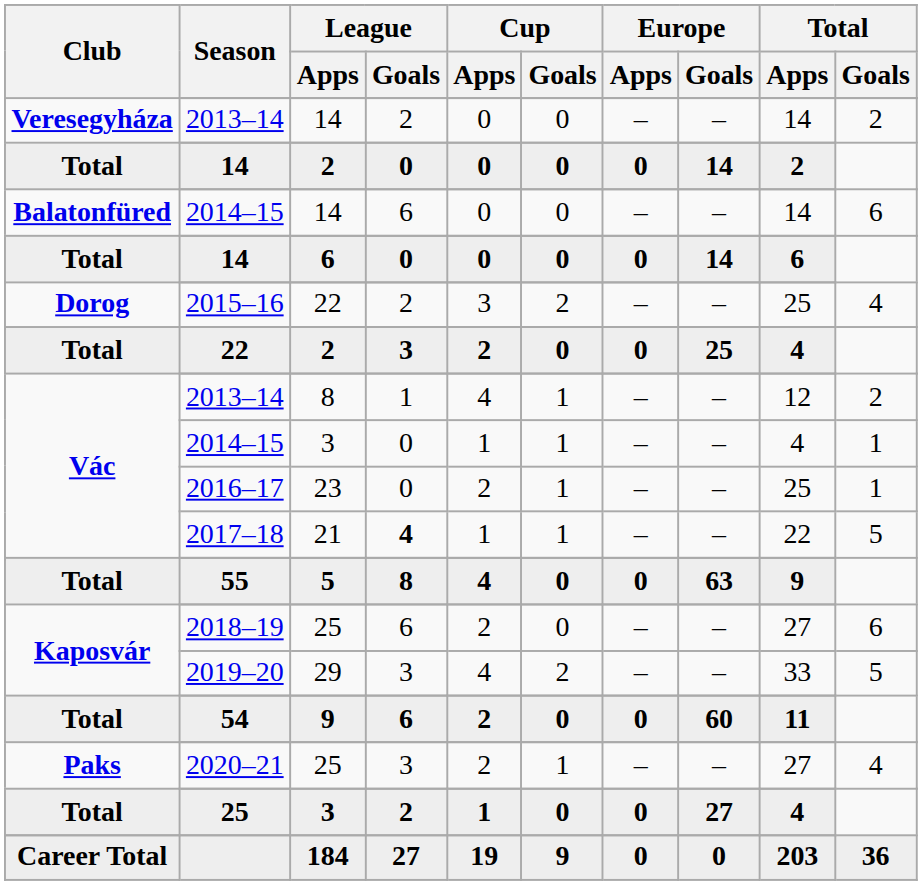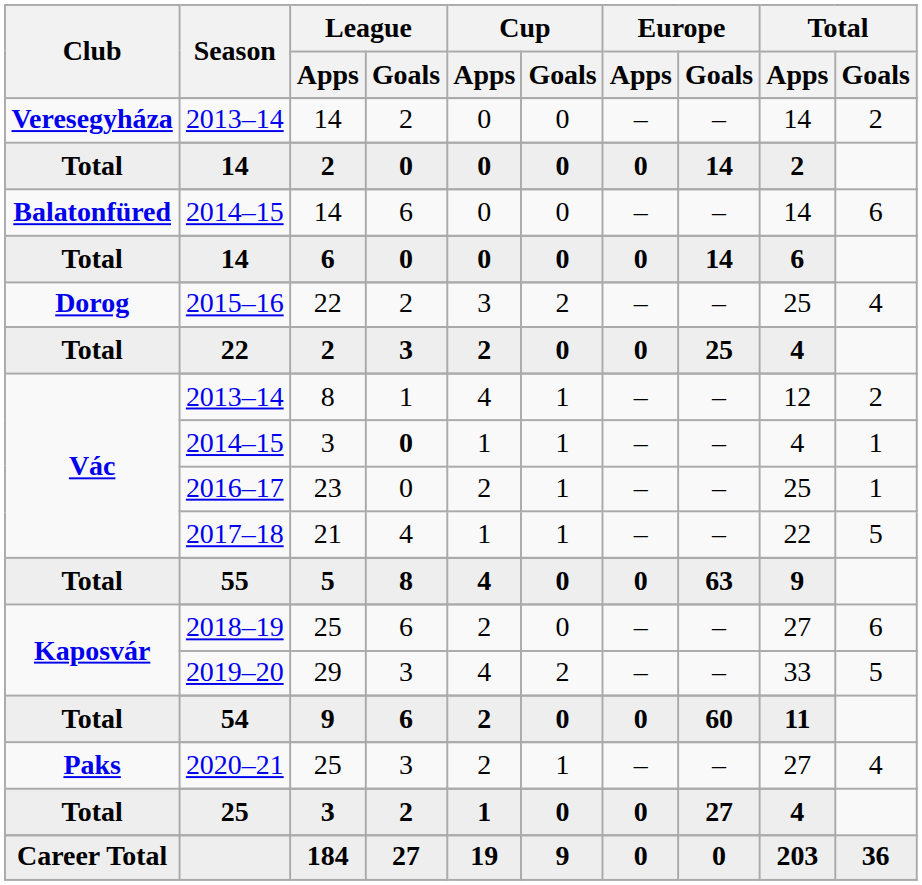(406, 442) normal -> (406, 442) bold
(406, 534) bold -> (406, 534) normal
